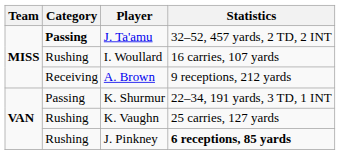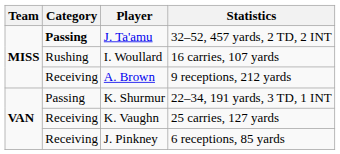(67, 118) Rushing -> (72, 118) Receiving
(67, 139) Rushing -> (72, 139) Receiving
(231, 139) bold -> (228, 139) normal
